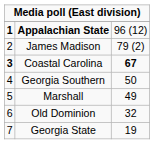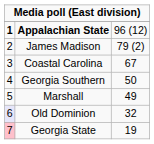(10, 63) bold -> (10, 63) normal
(131, 63) bold -> (131, 63) normal
(10, 113) no background -> (10, 113) lavender background
(10, 130) no background -> (10, 130) pink background
